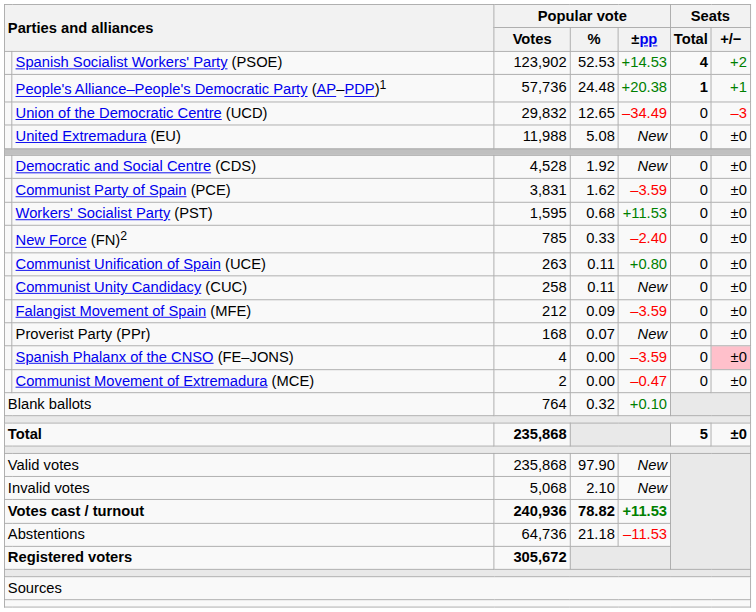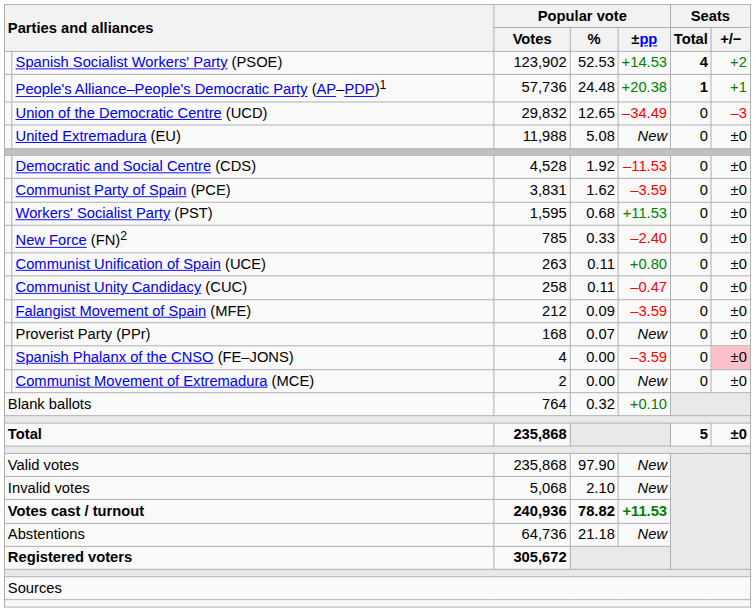(652, 167) New -> (645, 167) –11.53
(652, 287) New -> (649, 287) –0.47
(649, 381) –0.47 -> (652, 381) New
(645, 534) –11.53 -> (652, 534) New
